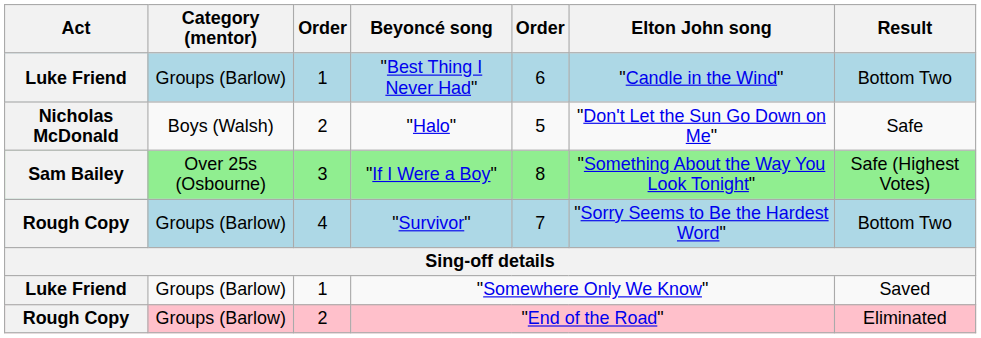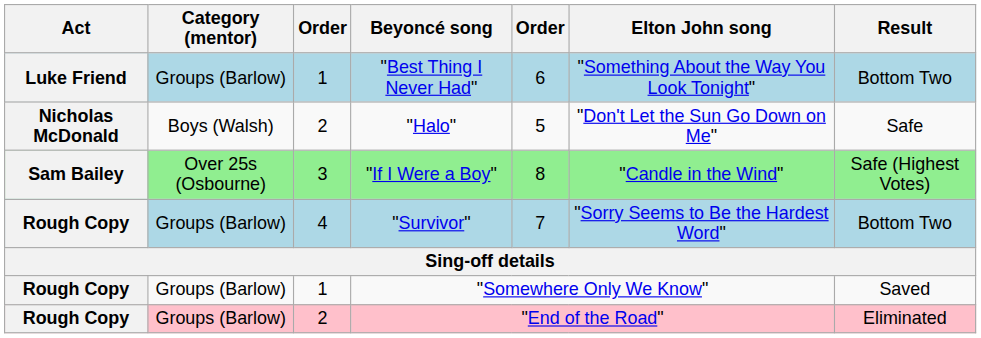(701, 77) "Candle in the Wind" -> (701, 77) "Something About the Way You Look Tonight"
(701, 174) "Something About the Way You Look Tonight" -> (701, 174) "Candle in the Wind"
(76, 290) Luke Friend -> (76, 290) Rough Copy
